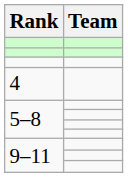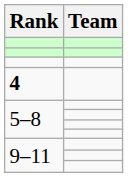(15, 83) normal -> (15, 83) bold
